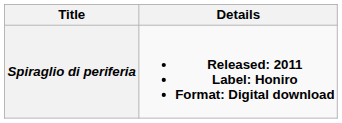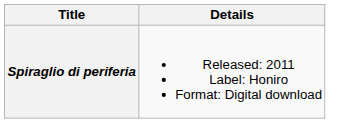(238, 79) bold -> (232, 79) normal
